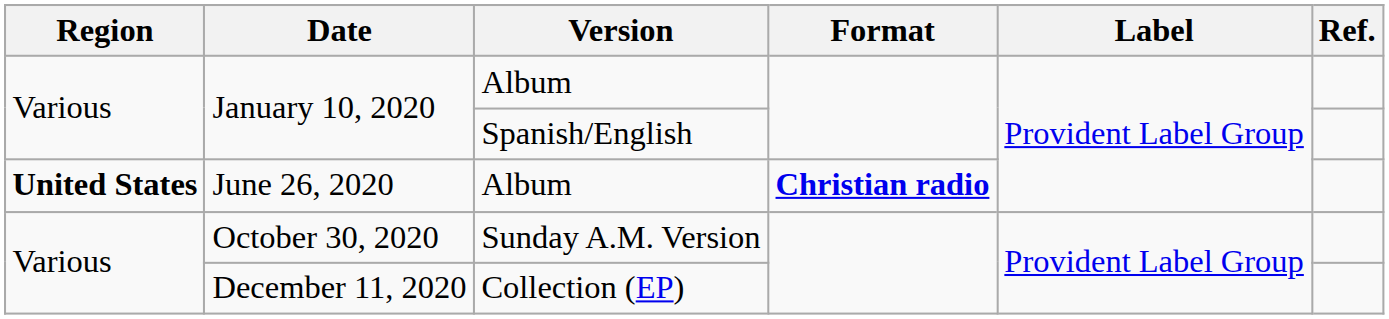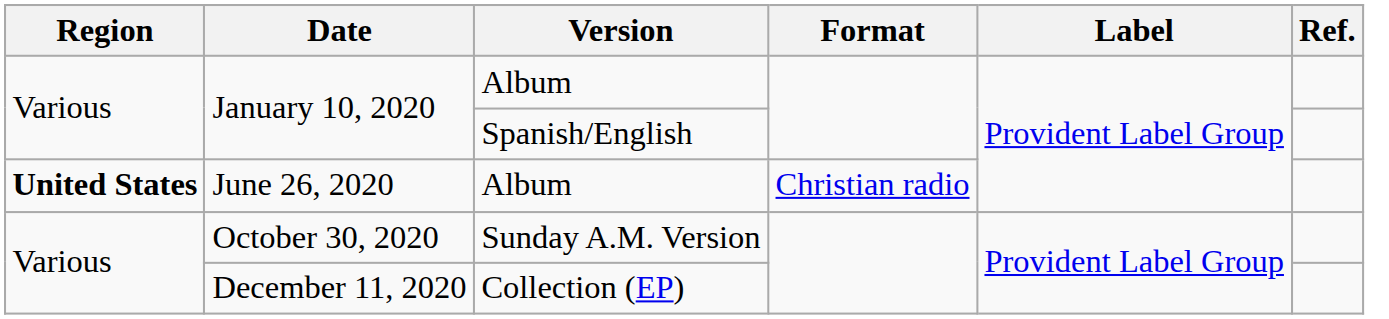(882, 184) bold -> (873, 184) normal
